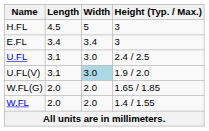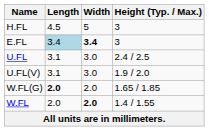(54, 42) no background -> (54, 42) lightblue background
(90, 42) normal -> (90, 42) bold
(90, 73) lightblue background -> (90, 73) no background
(54, 88) normal -> (54, 88) bold
(90, 103) normal -> (90, 103) bold
